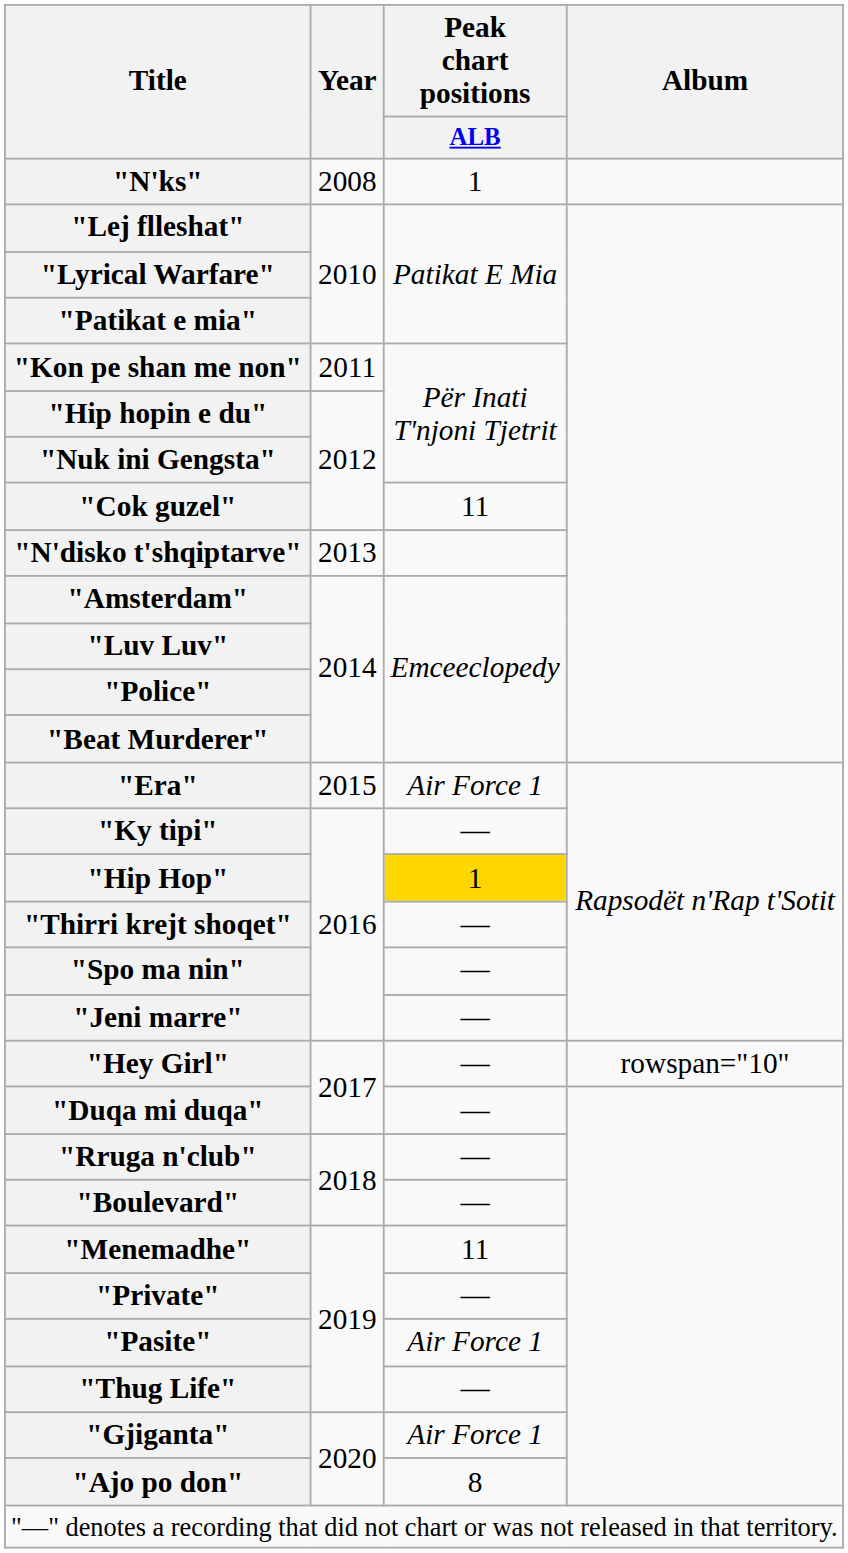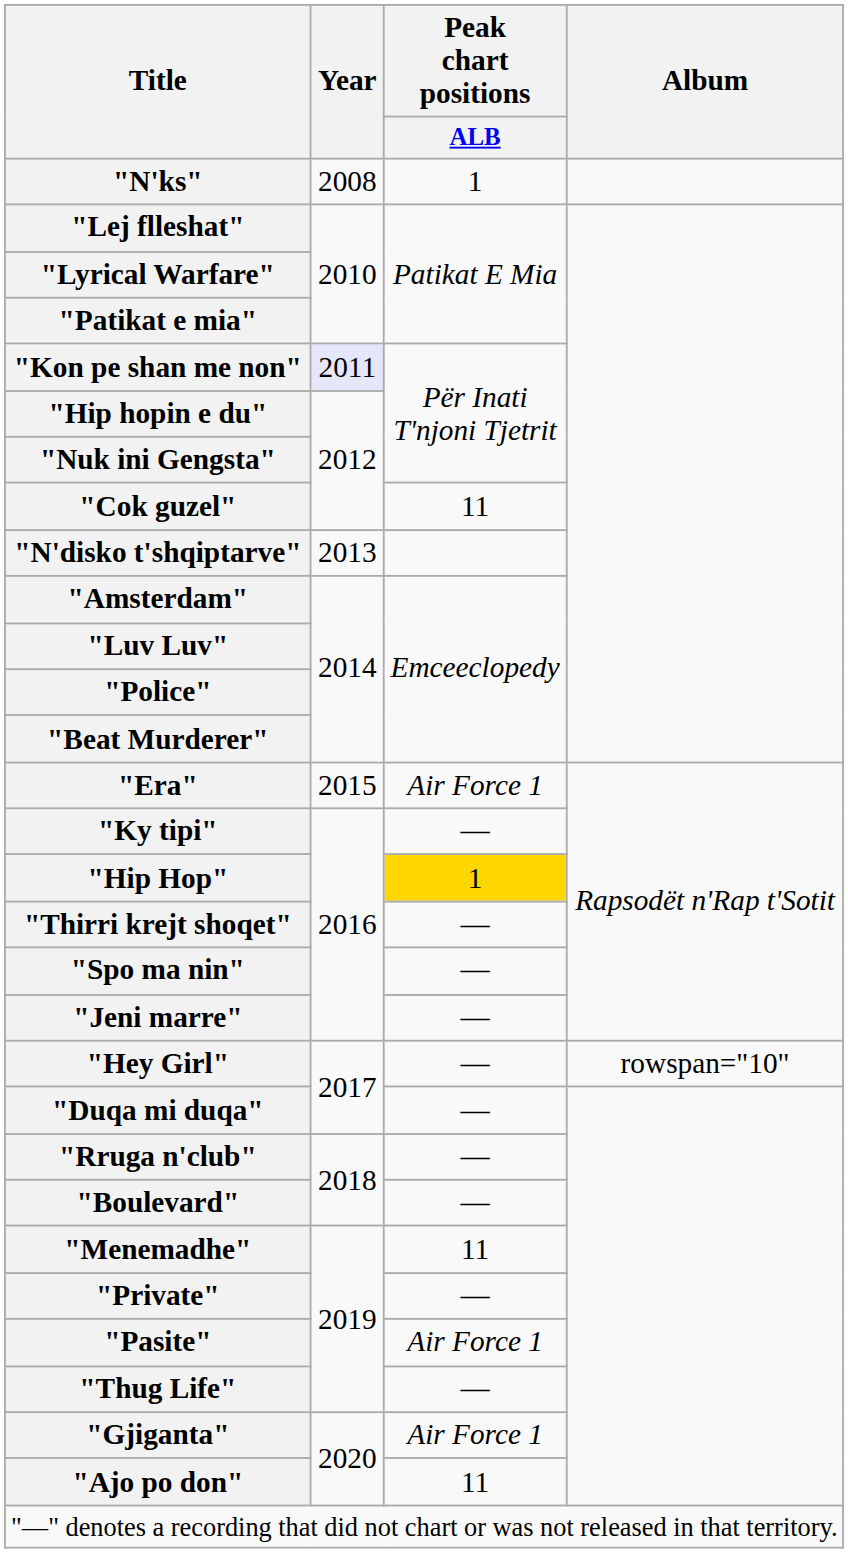(347, 366) no background -> (347, 366) lavender background
(475, 1481) 8 -> (475, 1481) 11
